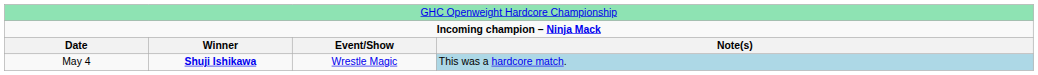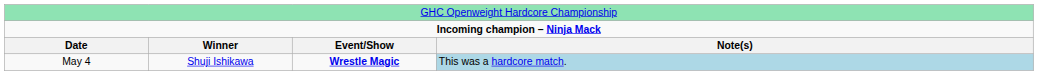(220, 62) bold -> (220, 62) normal
(364, 62) normal -> (364, 62) bold
